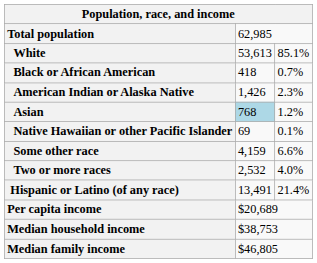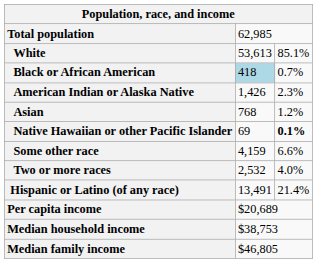(247, 72) no background -> (247, 72) lightblue background
(247, 111) lightblue background -> (247, 111) no background
(290, 131) normal -> (291, 131) bold
